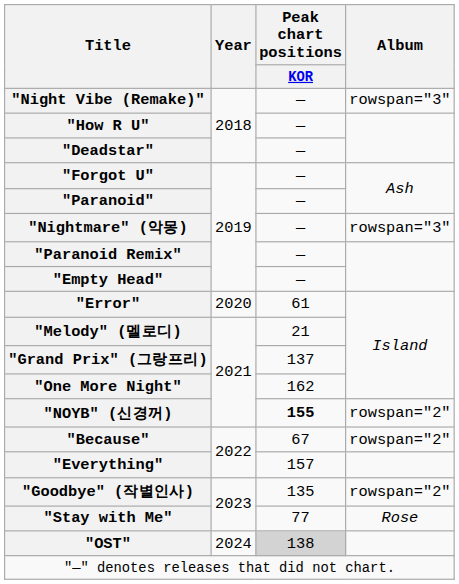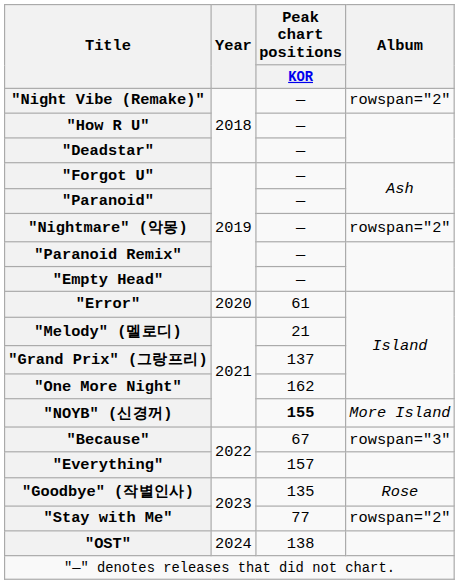(400, 101) rowspan="3" -> (400, 101) rowspan="2"
(400, 227) rowspan="3" -> (400, 227) rowspan="2"
(400, 413) rowspan="2" -> (400, 413) More Island
(400, 440) rowspan="2" -> (400, 440) rowspan="3"
(400, 492) rowspan="2" -> (400, 492) Rose
(400, 518) Rose -> (400, 518) rowspan="2"
(301, 543) lightgrey background -> (301, 543) no background
